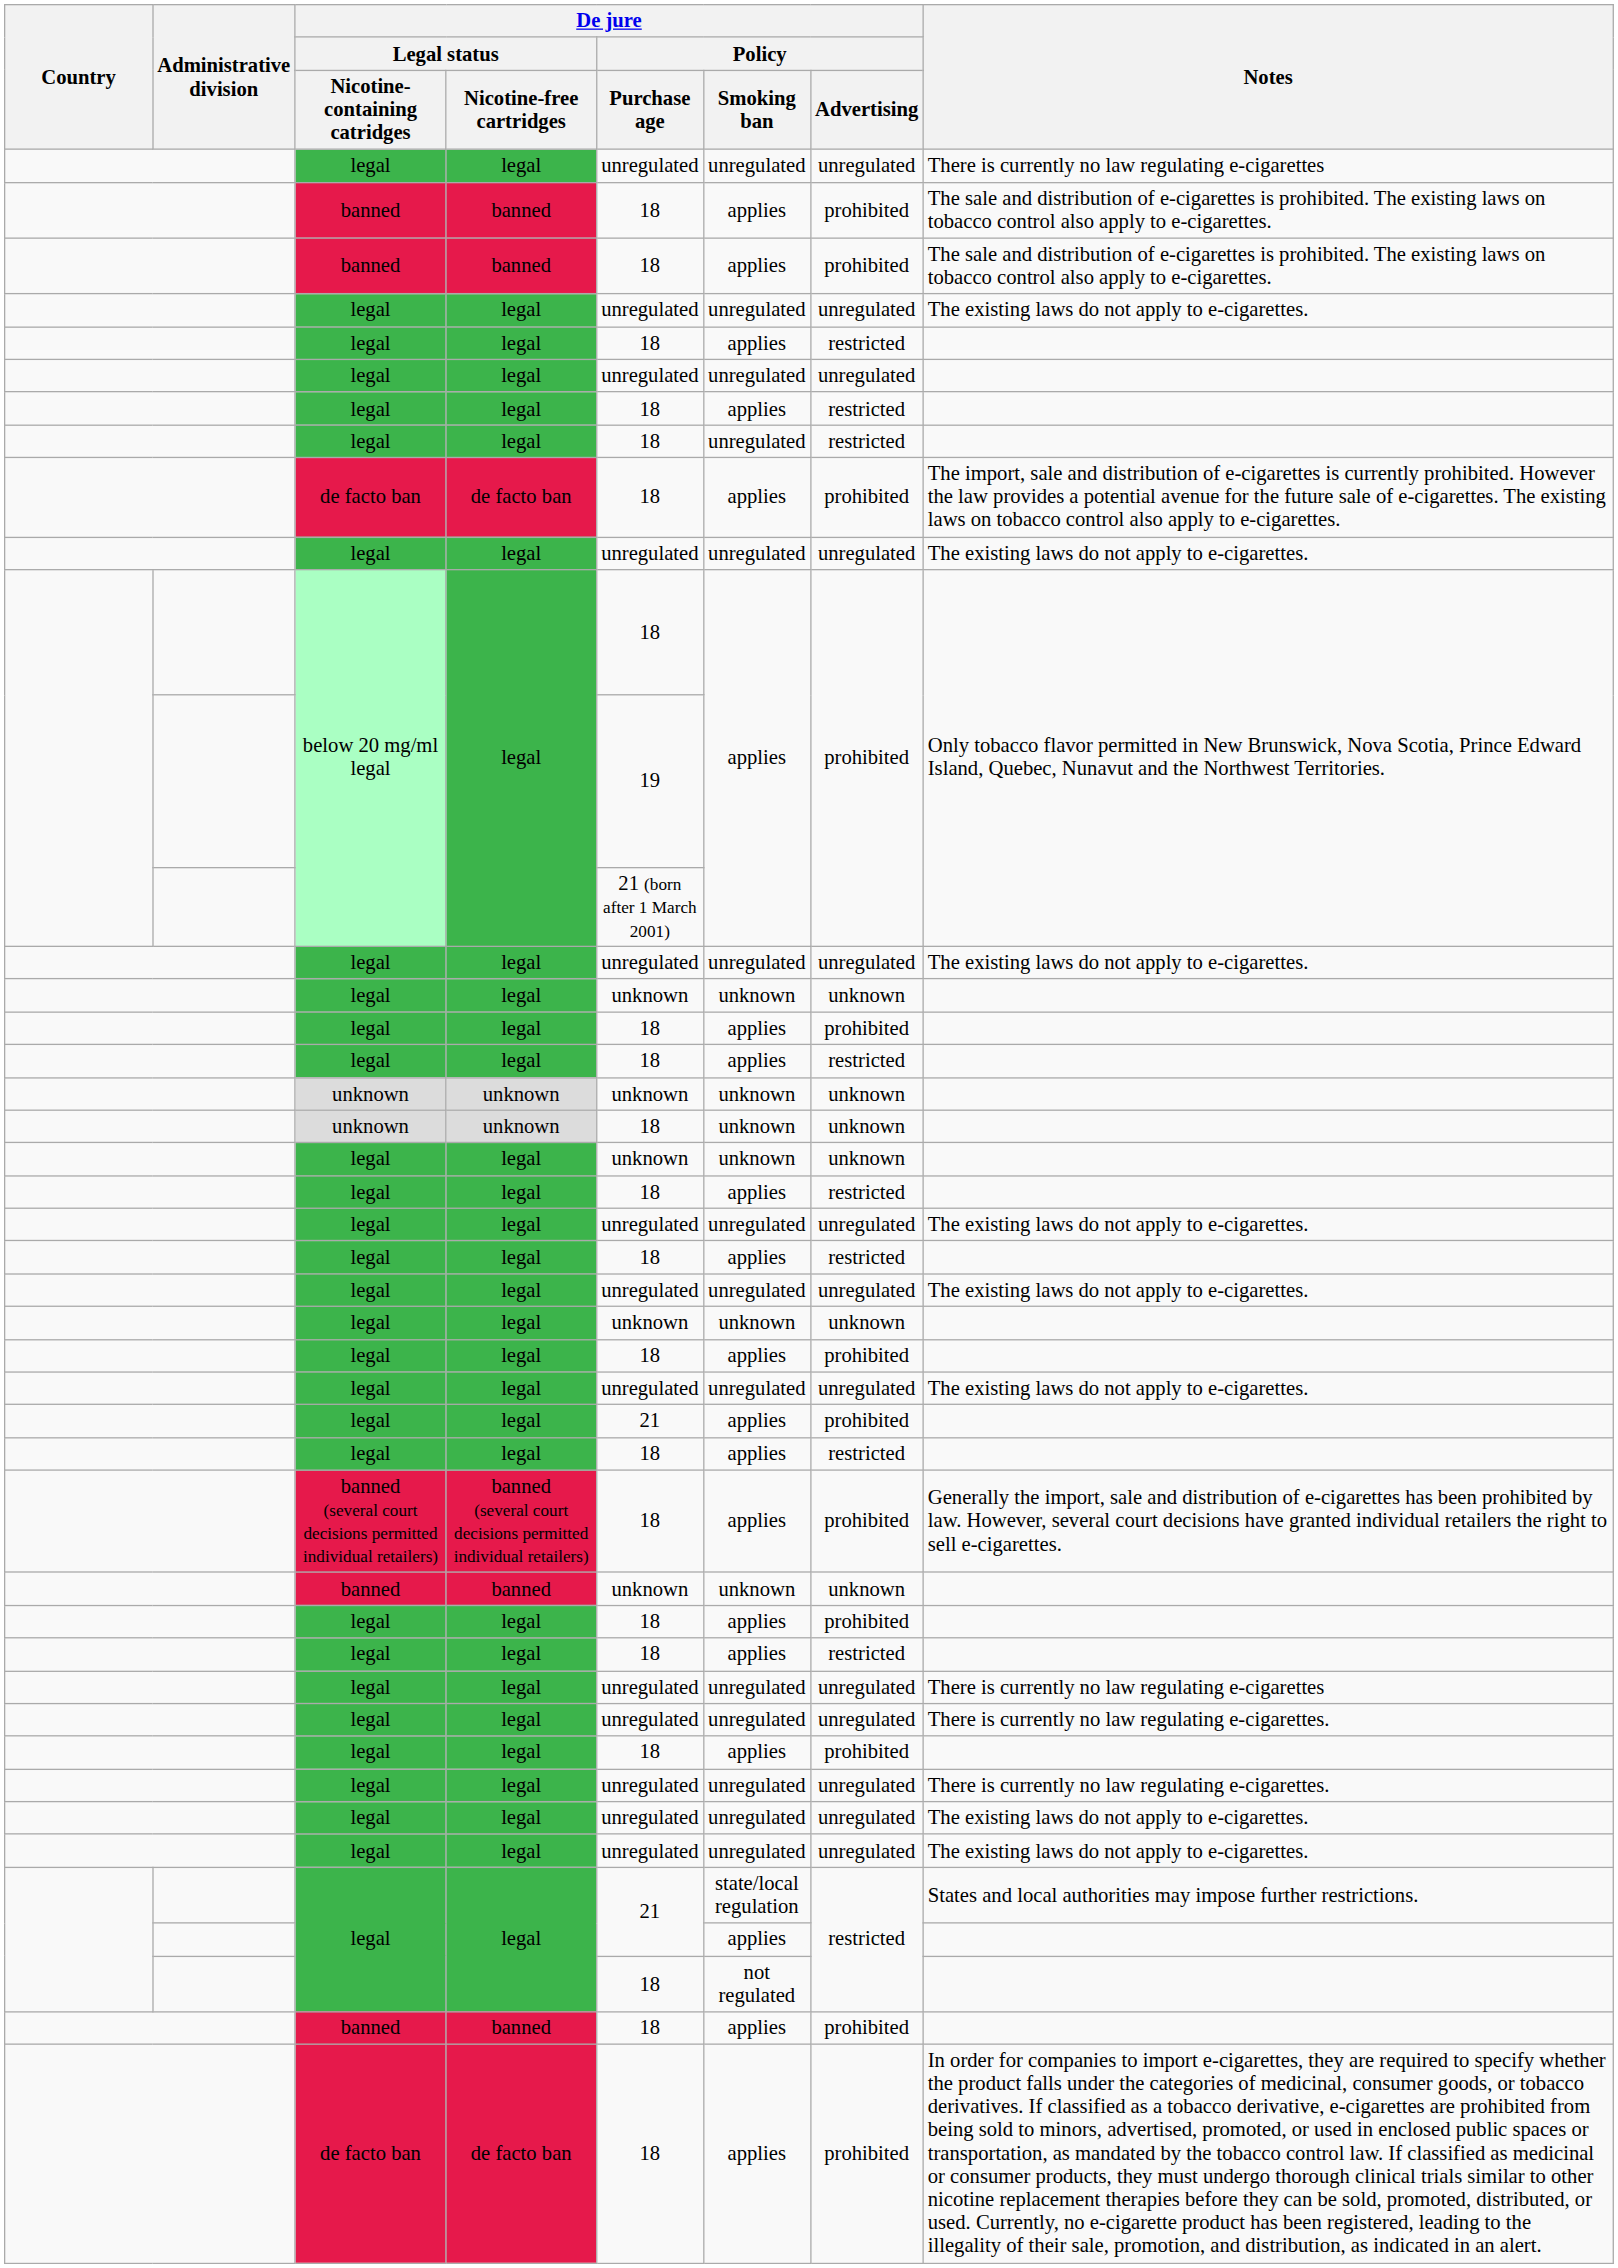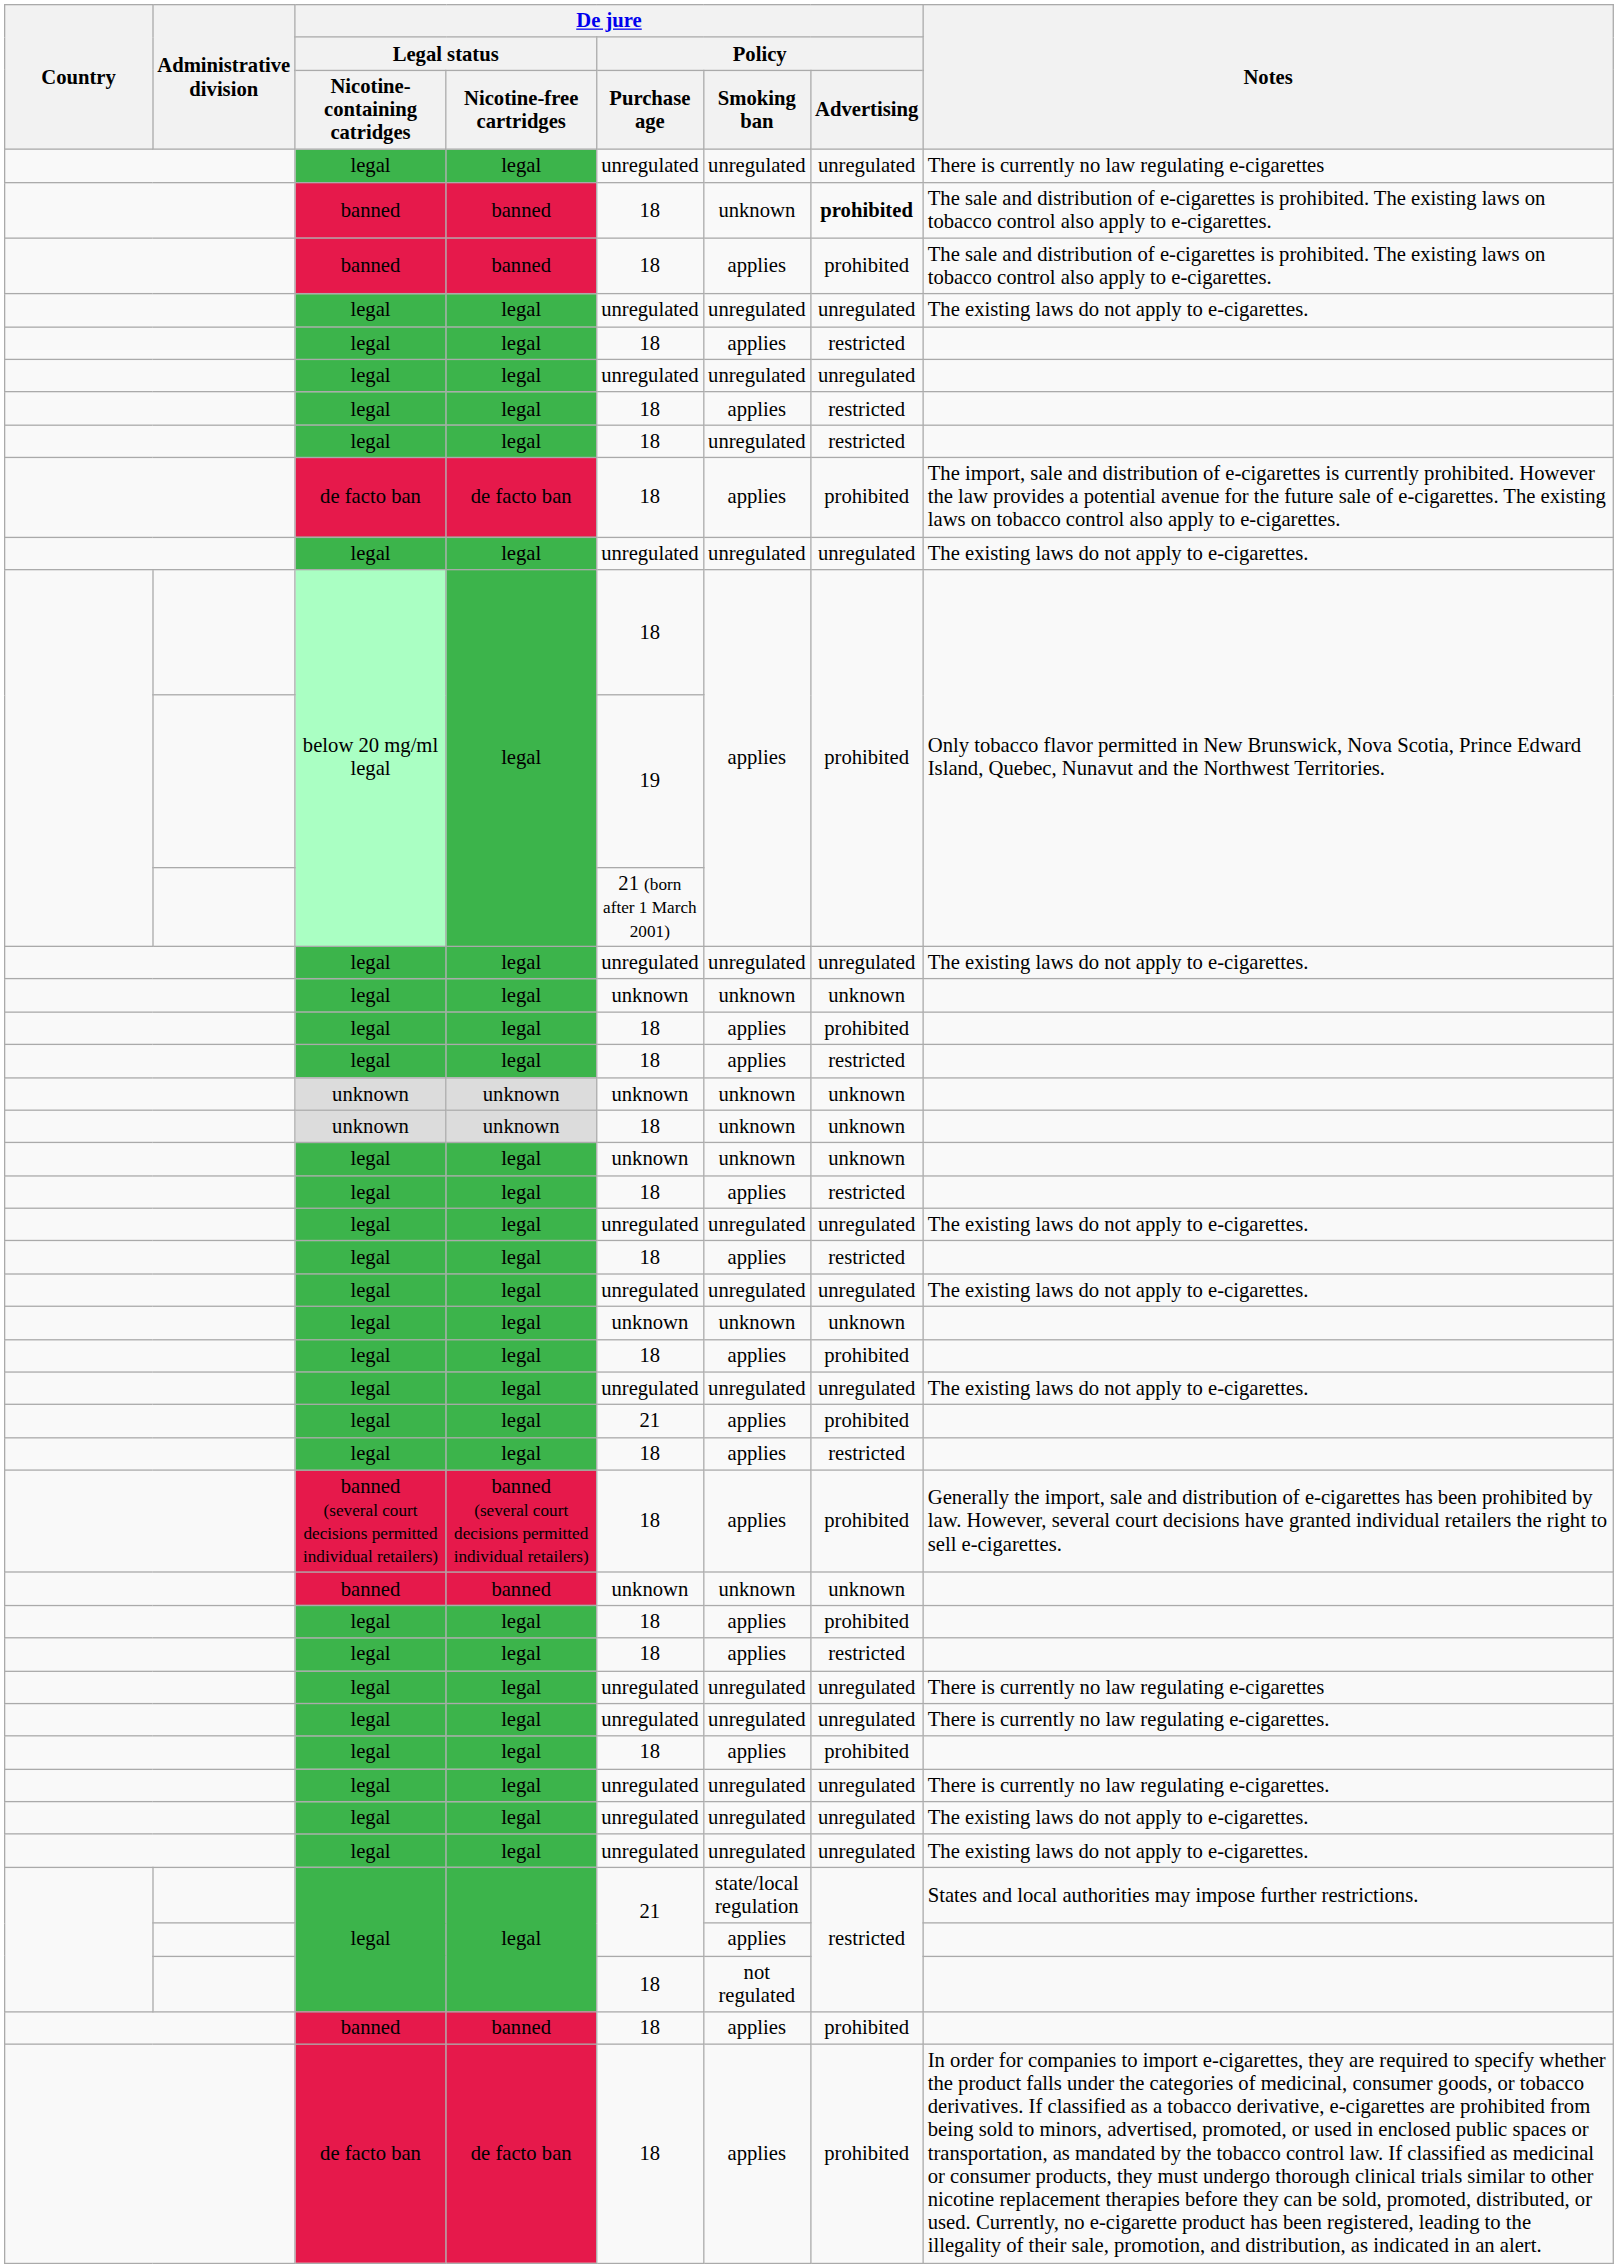(757, 209) applies -> (757, 209) unknown
(867, 209) normal -> (867, 209) bold
